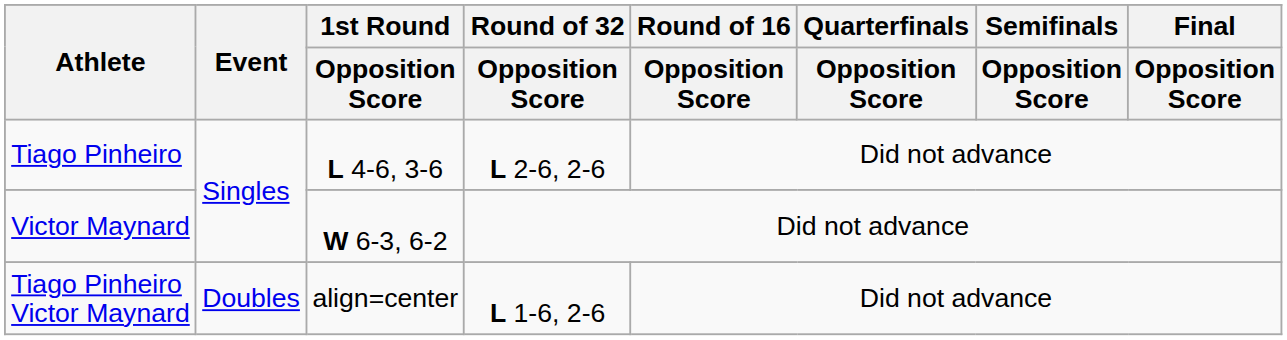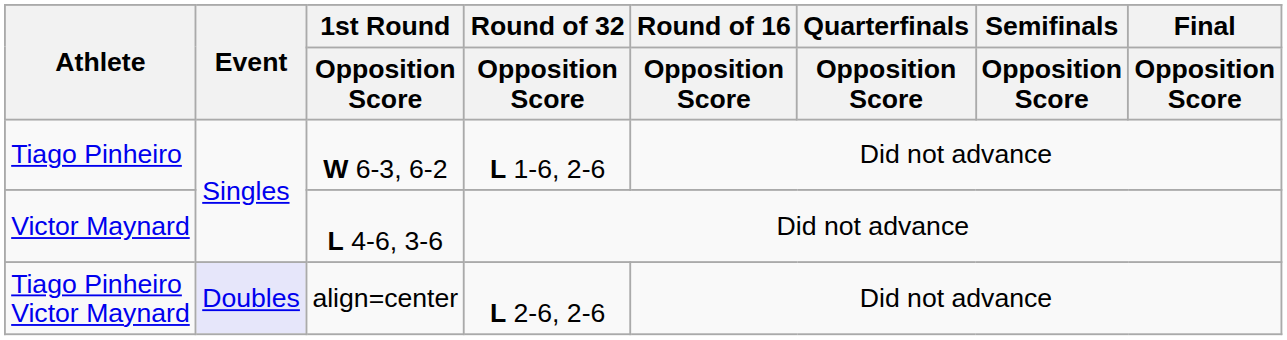(385, 170) L 4-6, 3-6 -> (385, 170) W 6-3, 6-2
(548, 170) L 2-6, 2-6 -> (548, 170) L 1-6, 2-6
(385, 241) W 6-3, 6-2 -> (385, 241) L 4-6, 3-6
(251, 298) no background -> (251, 298) lavender background
(548, 313) L 1-6, 2-6 -> (548, 313) L 2-6, 2-6
